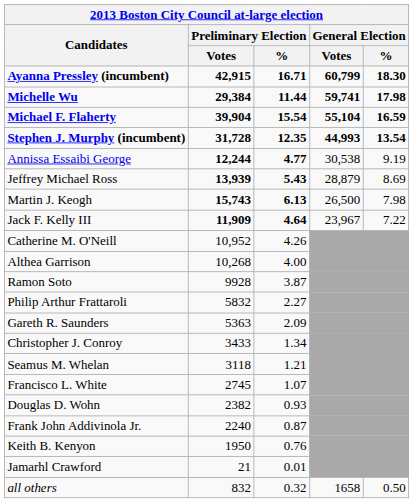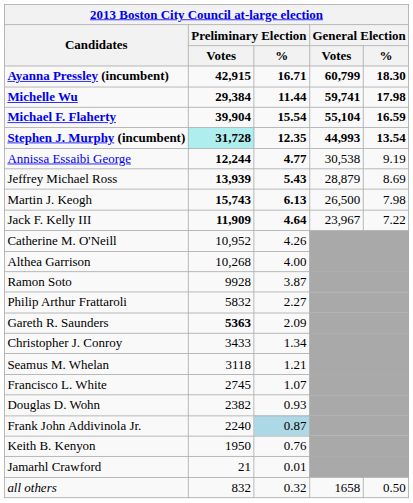(233, 138) no background -> (233, 138) paleturquoise background
(238, 323) normal -> (238, 323) bold
(295, 425) no background -> (295, 425) lightblue background
